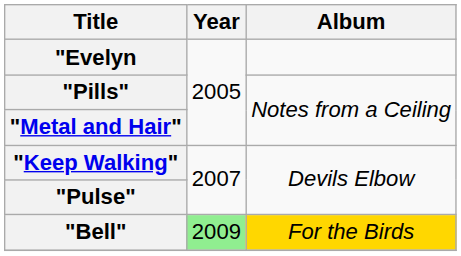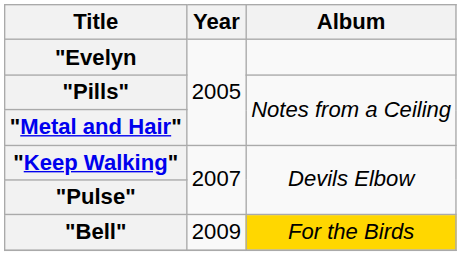(216, 232) lightgreen background -> (216, 232) no background
